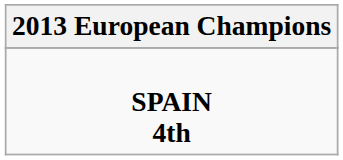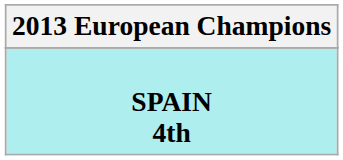(172, 116) no background -> (172, 116) paleturquoise background
